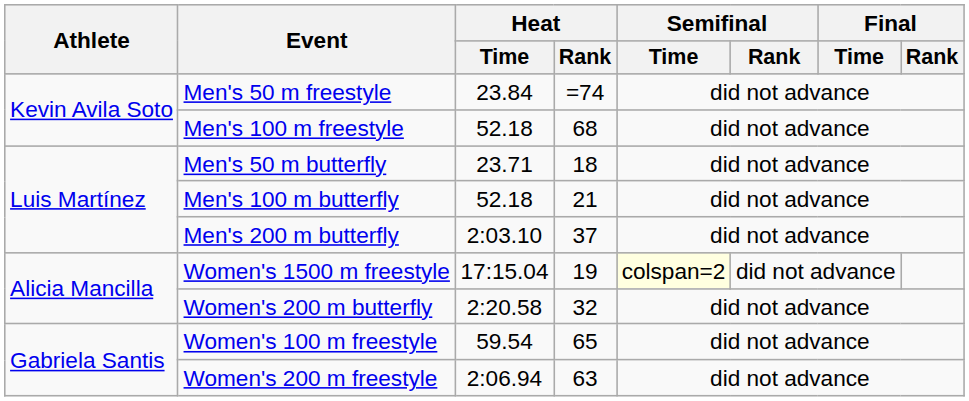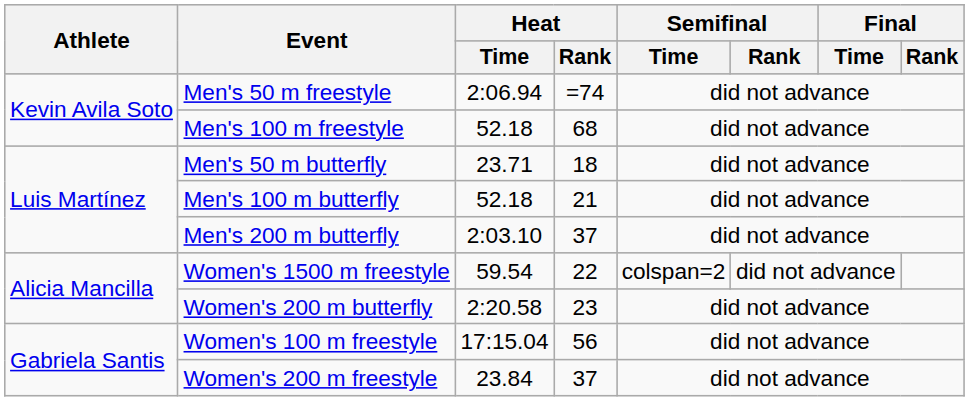(504, 92) 23.84 -> (504, 92) 2:06.94
(504, 271) 17:15.04 -> (504, 271) 59.54
(585, 271) 19 -> (585, 271) 22
(673, 271) lightyellow background -> (673, 271) no background
(585, 307) 32 -> (585, 307) 23
(504, 342) 59.54 -> (504, 342) 17:15.04
(585, 342) 65 -> (585, 342) 56
(504, 378) 2:06.94 -> (504, 378) 23.84
(585, 378) 63 -> (585, 378) 37
